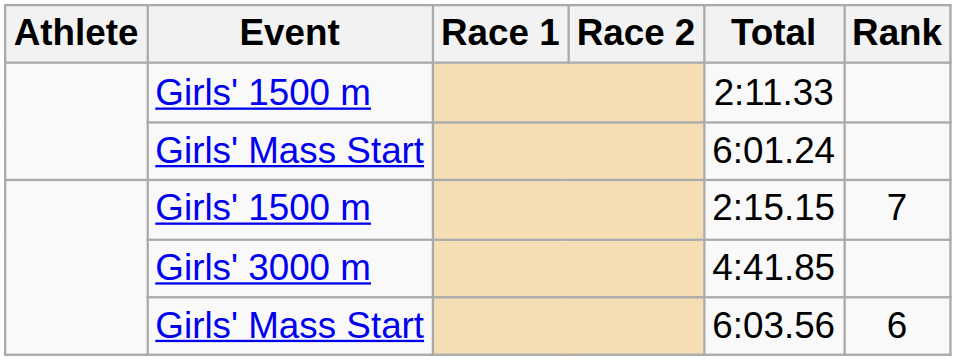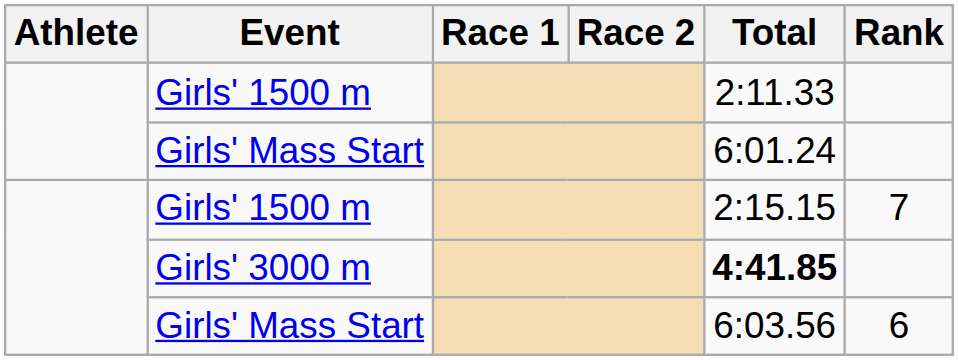(774, 267) normal -> (775, 267) bold
